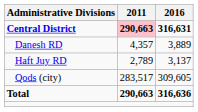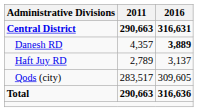(136, 28) pink background -> (136, 28) no background
(180, 45) normal -> (180, 45) bold
